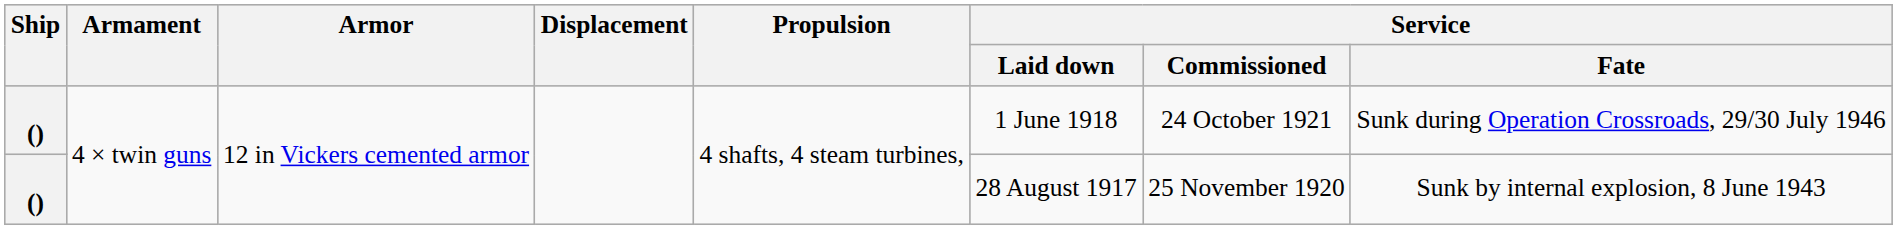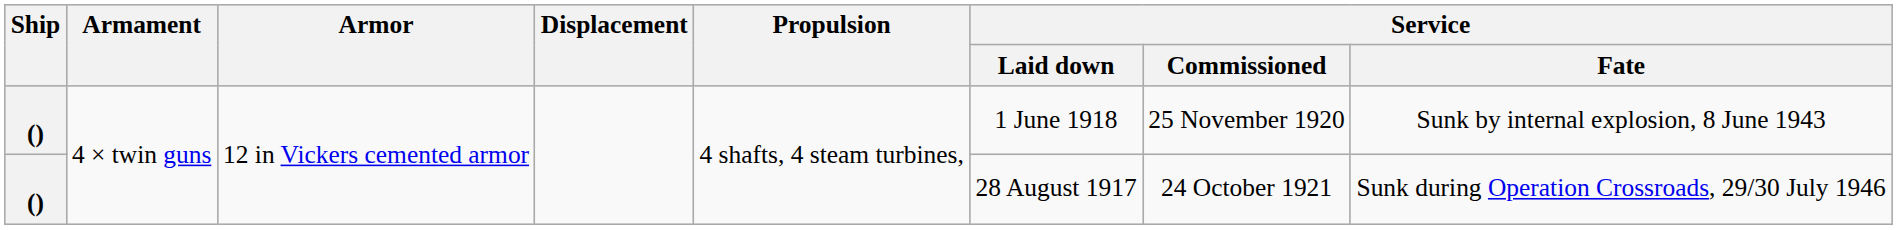(1247, 119) 24 October 1921 -> (1247, 119) 25 November 1920
(1621, 119) Sunk during Operation Crossroads, 29/30 July 1946 -> (1621, 119) Sunk by internal explosion, 8 June 1943
(1247, 188) 25 November 1920 -> (1247, 188) 24 October 1921
(1621, 188) Sunk by internal explosion, 8 June 1943 -> (1621, 188) Sunk during Operation Crossroads, 29/30 July 1946
